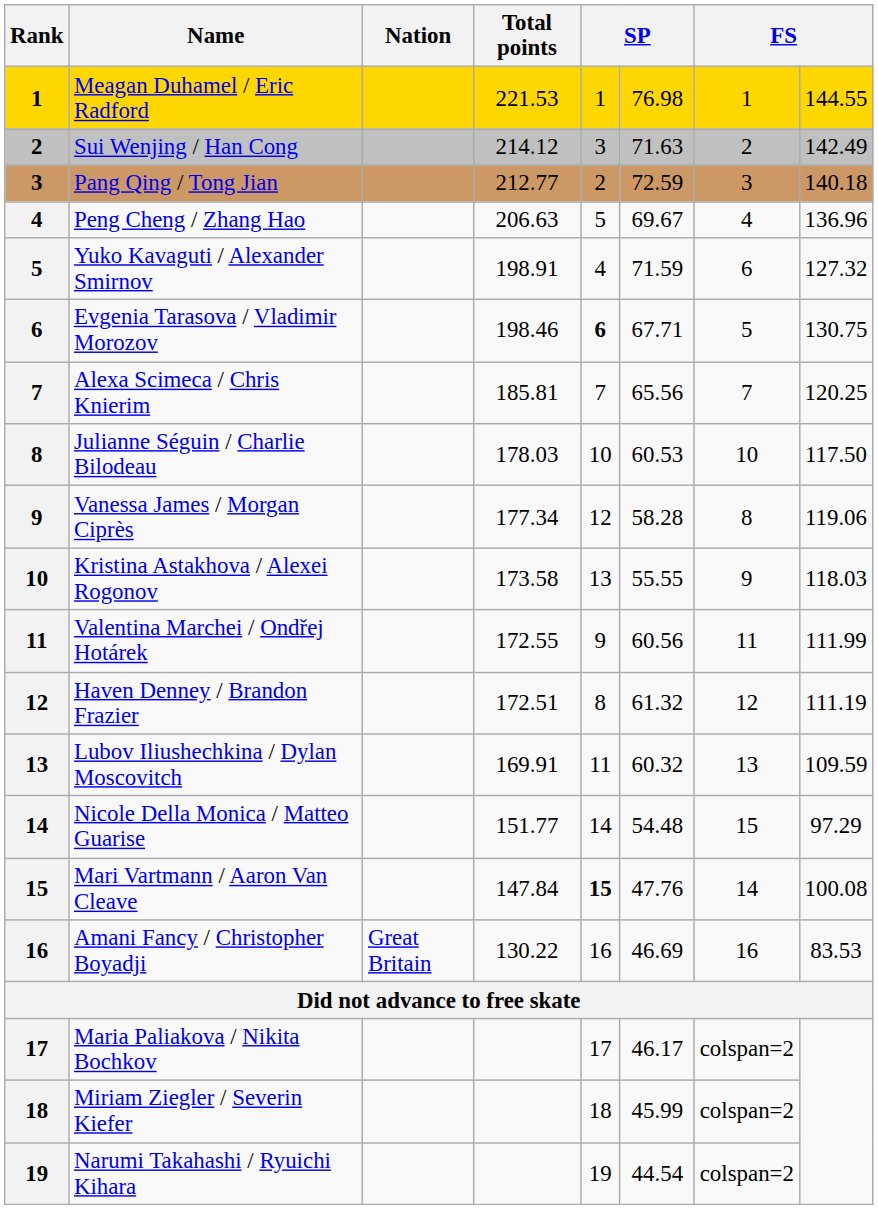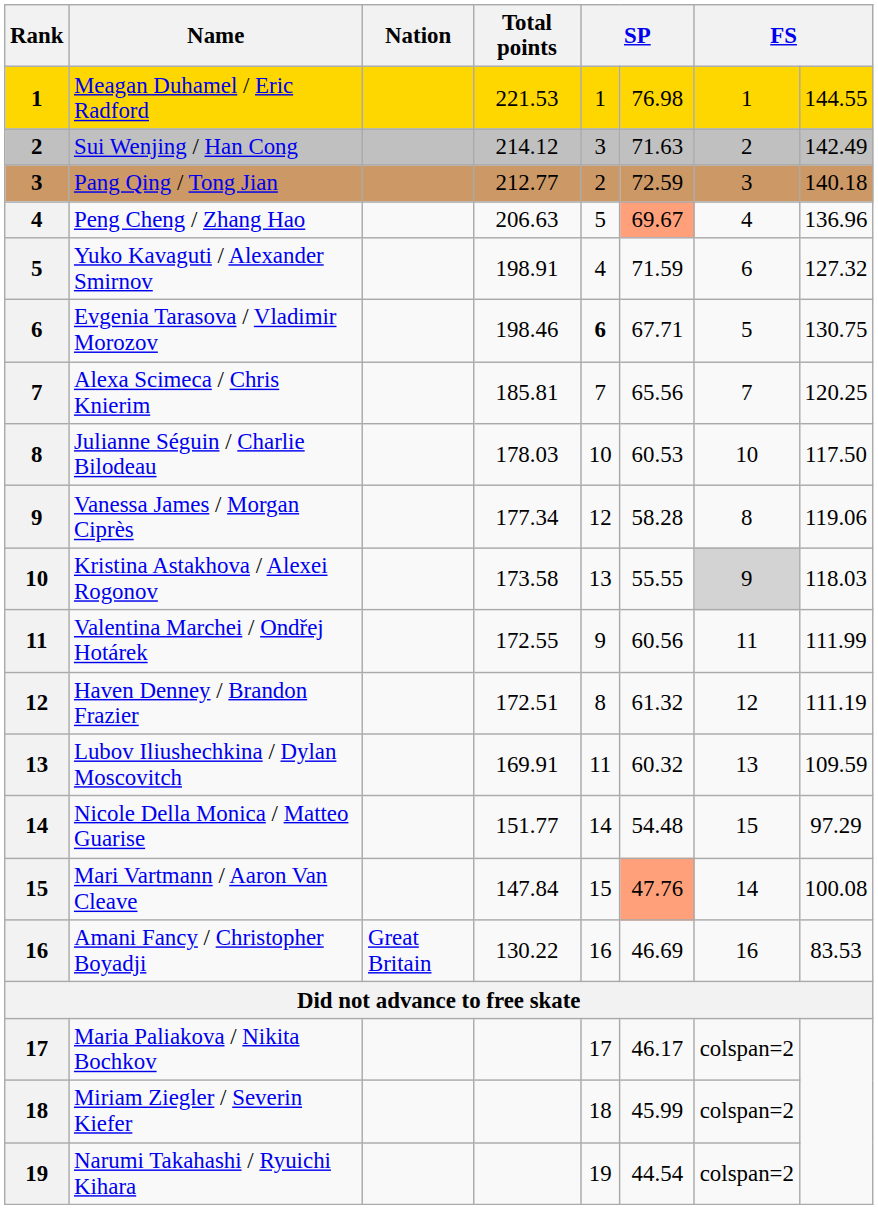(657, 219) no background -> (657, 219) lightsalmon background
(747, 578) no background -> (747, 578) lightgrey background
(600, 888) bold -> (600, 888) normal
(657, 888) no background -> (657, 888) lightsalmon background
